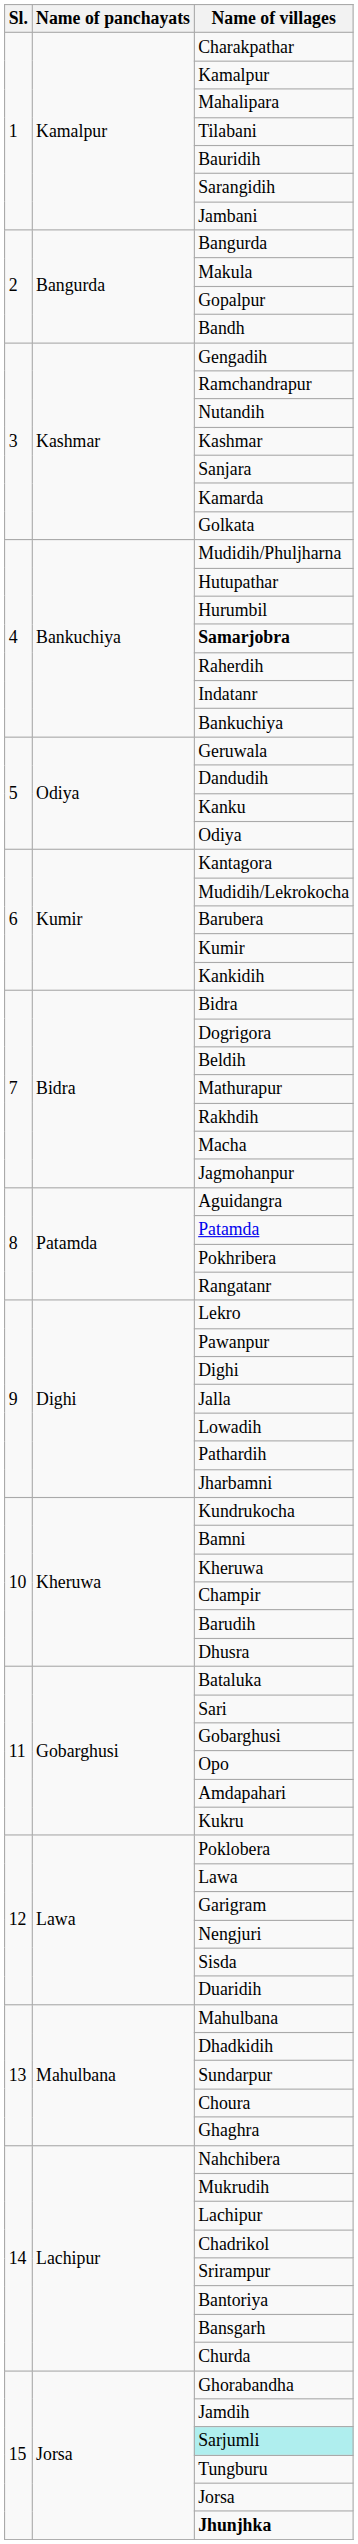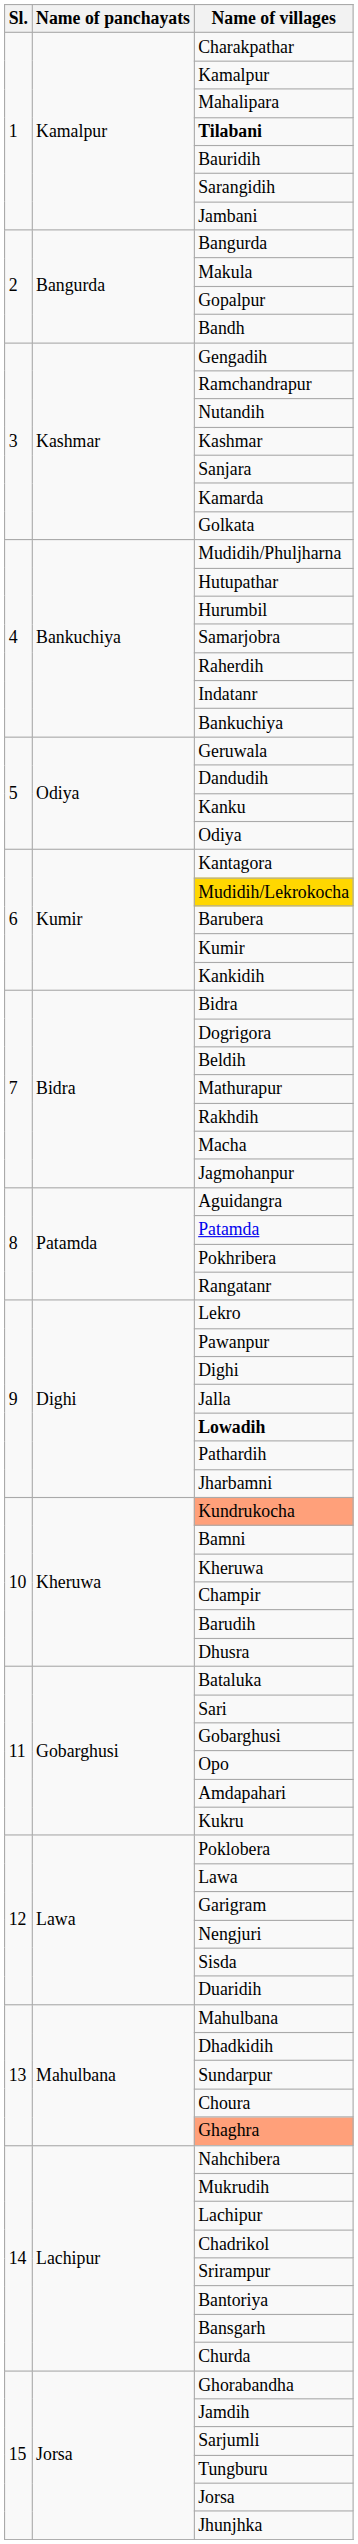(227, 131) normal -> (230, 131) bold
(244, 638) bold -> (239, 638) normal
(274, 891) no background -> (274, 891) gold background
(230, 1426) normal -> (232, 1426) bold
(247, 1511) no background -> (247, 1511) lightsalmon background
(229, 2131) no background -> (229, 2131) lightsalmon background
(229, 2440) paleturquoise background -> (229, 2440) no background
(235, 2525) bold -> (230, 2525) normal
